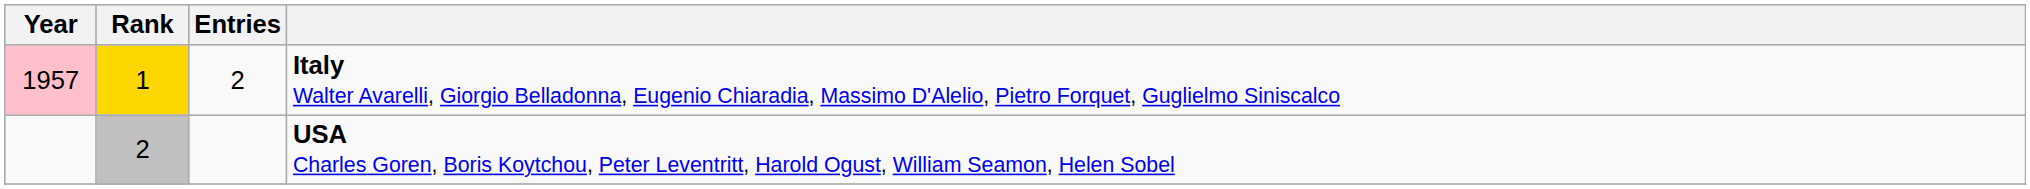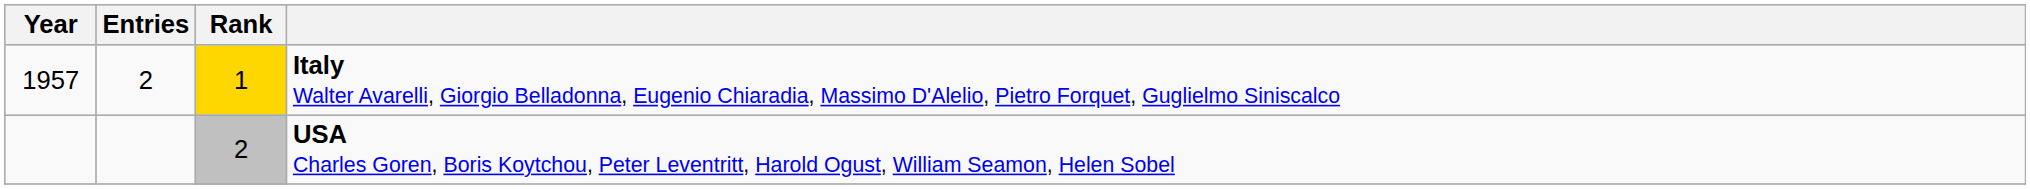columns swapped: (238, 24) <-> (143, 24)
(51, 79) pink background -> (51, 79) no background
